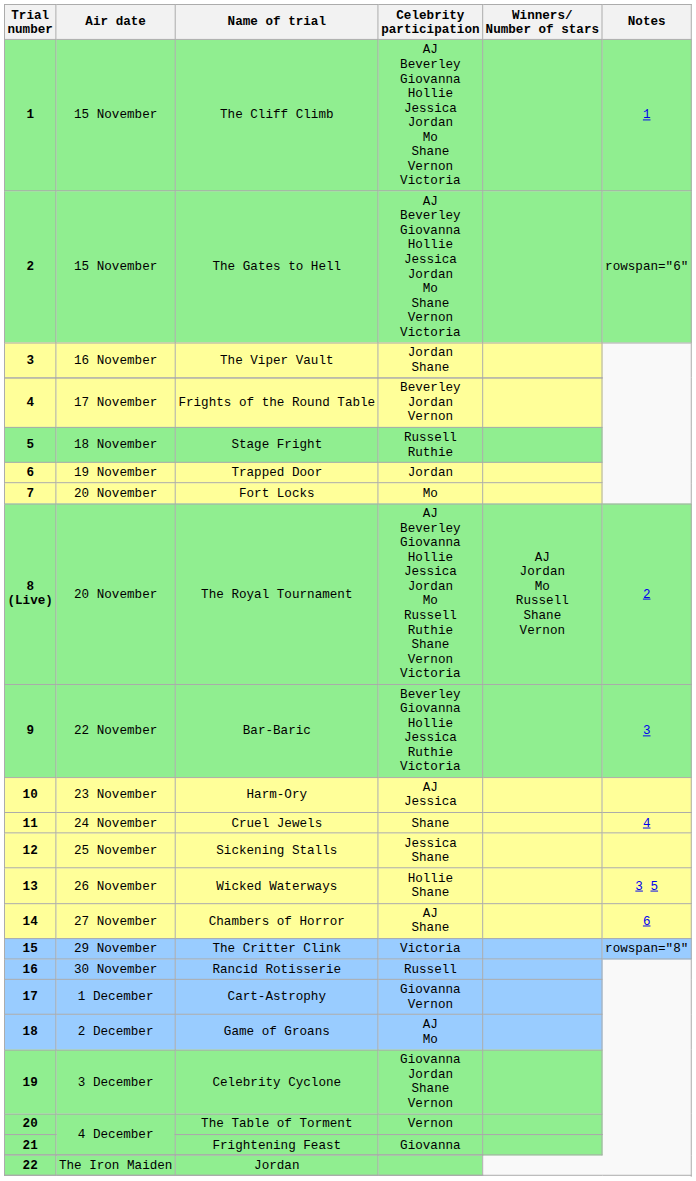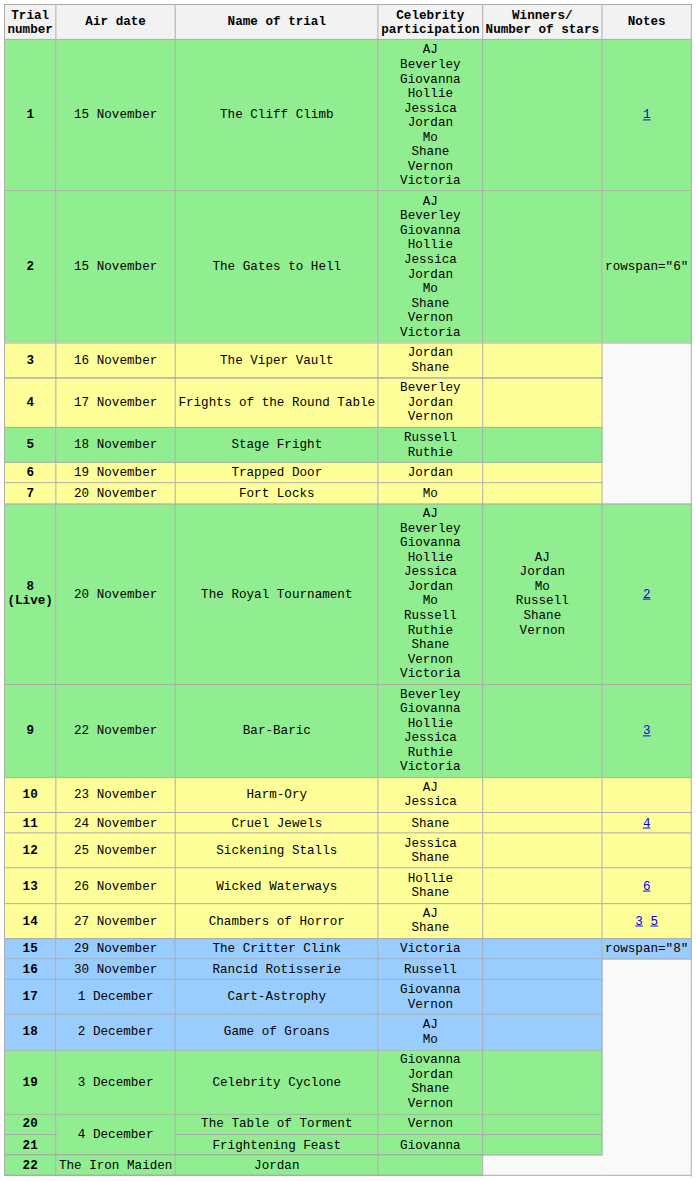(647, 886) 3 5 -> (647, 886) 6
(647, 921) 6 -> (647, 921) 3 5
